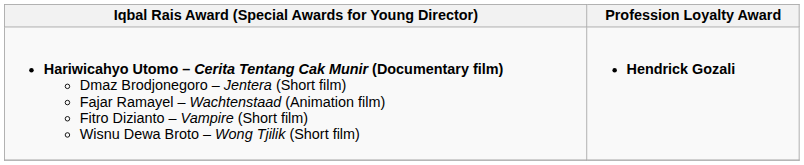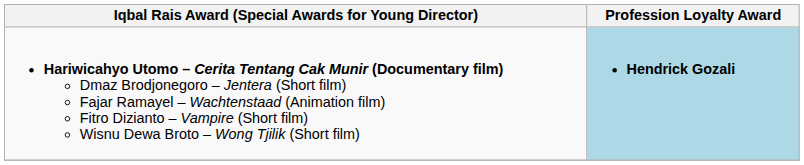(693, 69) no background -> (693, 69) lightblue background
